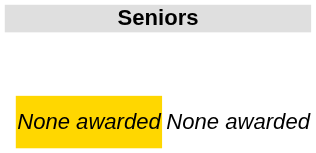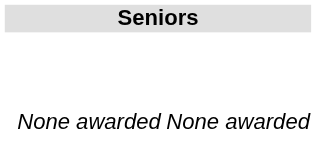(89, 121) gold background -> (89, 121) no background
